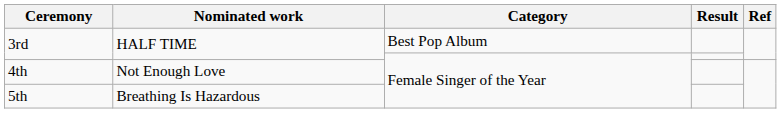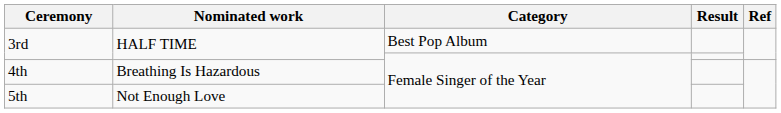(171, 71) Not Enough Love -> (188, 71) Breathing Is Hazardous
(188, 95) Breathing Is Hazardous -> (171, 95) Not Enough Love
